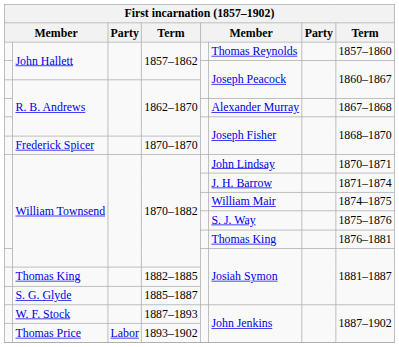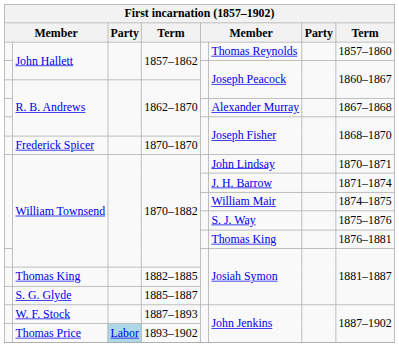(125, 333) no background -> (125, 333) lightblue background
